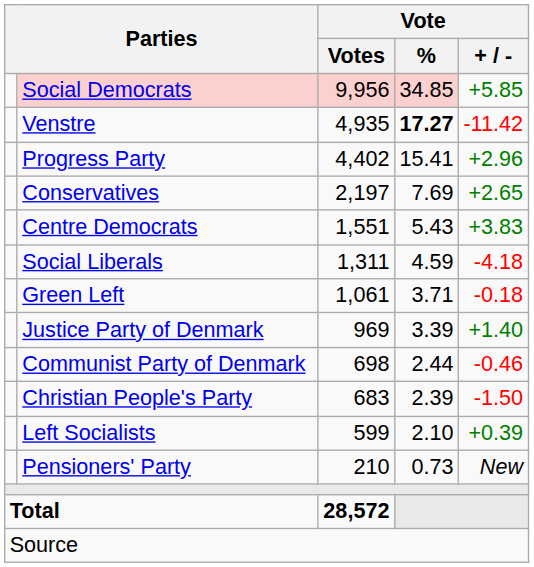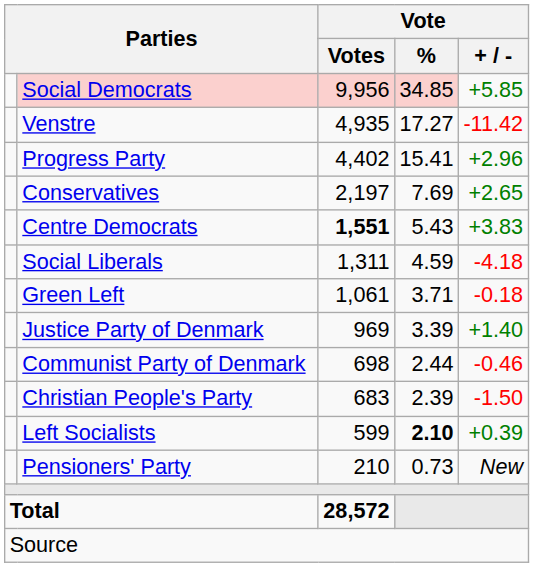(426, 124) bold -> (426, 124) normal
(362, 227) normal -> (362, 227) bold
(432, 432) normal -> (432, 432) bold
